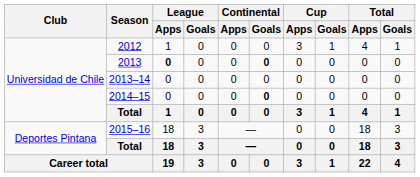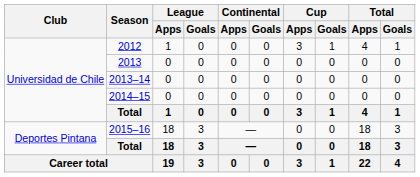(168, 63) bold -> (168, 63) normal
(266, 63) bold -> (266, 63) normal
(266, 96) bold -> (266, 96) normal
